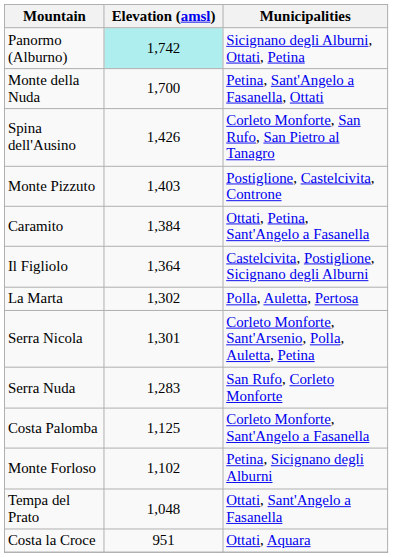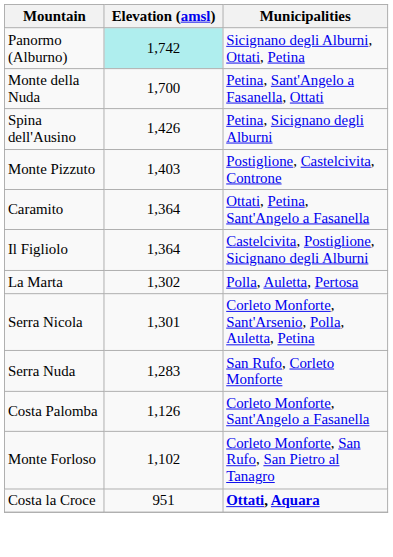(293, 137) Corleto Monforte, San Rufo, San Pietro al Tanagro -> (295, 128) Petina, Sicignano degli Alburni
(164, 226) 1,384 -> (164, 209) 1,364
(164, 428) 1,125 -> (164, 411) 1,126
(295, 468) Petina, Sicignano degli Alburni -> (293, 460) Corleto Monforte, San Rufo, San Pietro al Tanagro
- row: (39, 508)
(268, 540) normal -> (273, 500) bold
